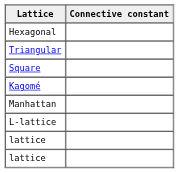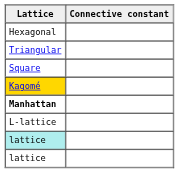(25, 86) no background -> (25, 86) gold background
(33, 104) normal -> (33, 104) bold
(27, 140) no background -> (27, 140) paleturquoise background
